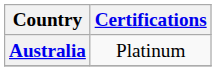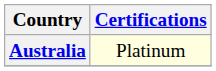(151, 50) no background -> (151, 50) lightyellow background
